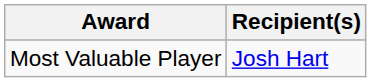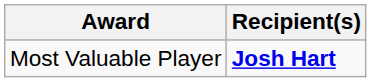(280, 58) normal -> (284, 58) bold
